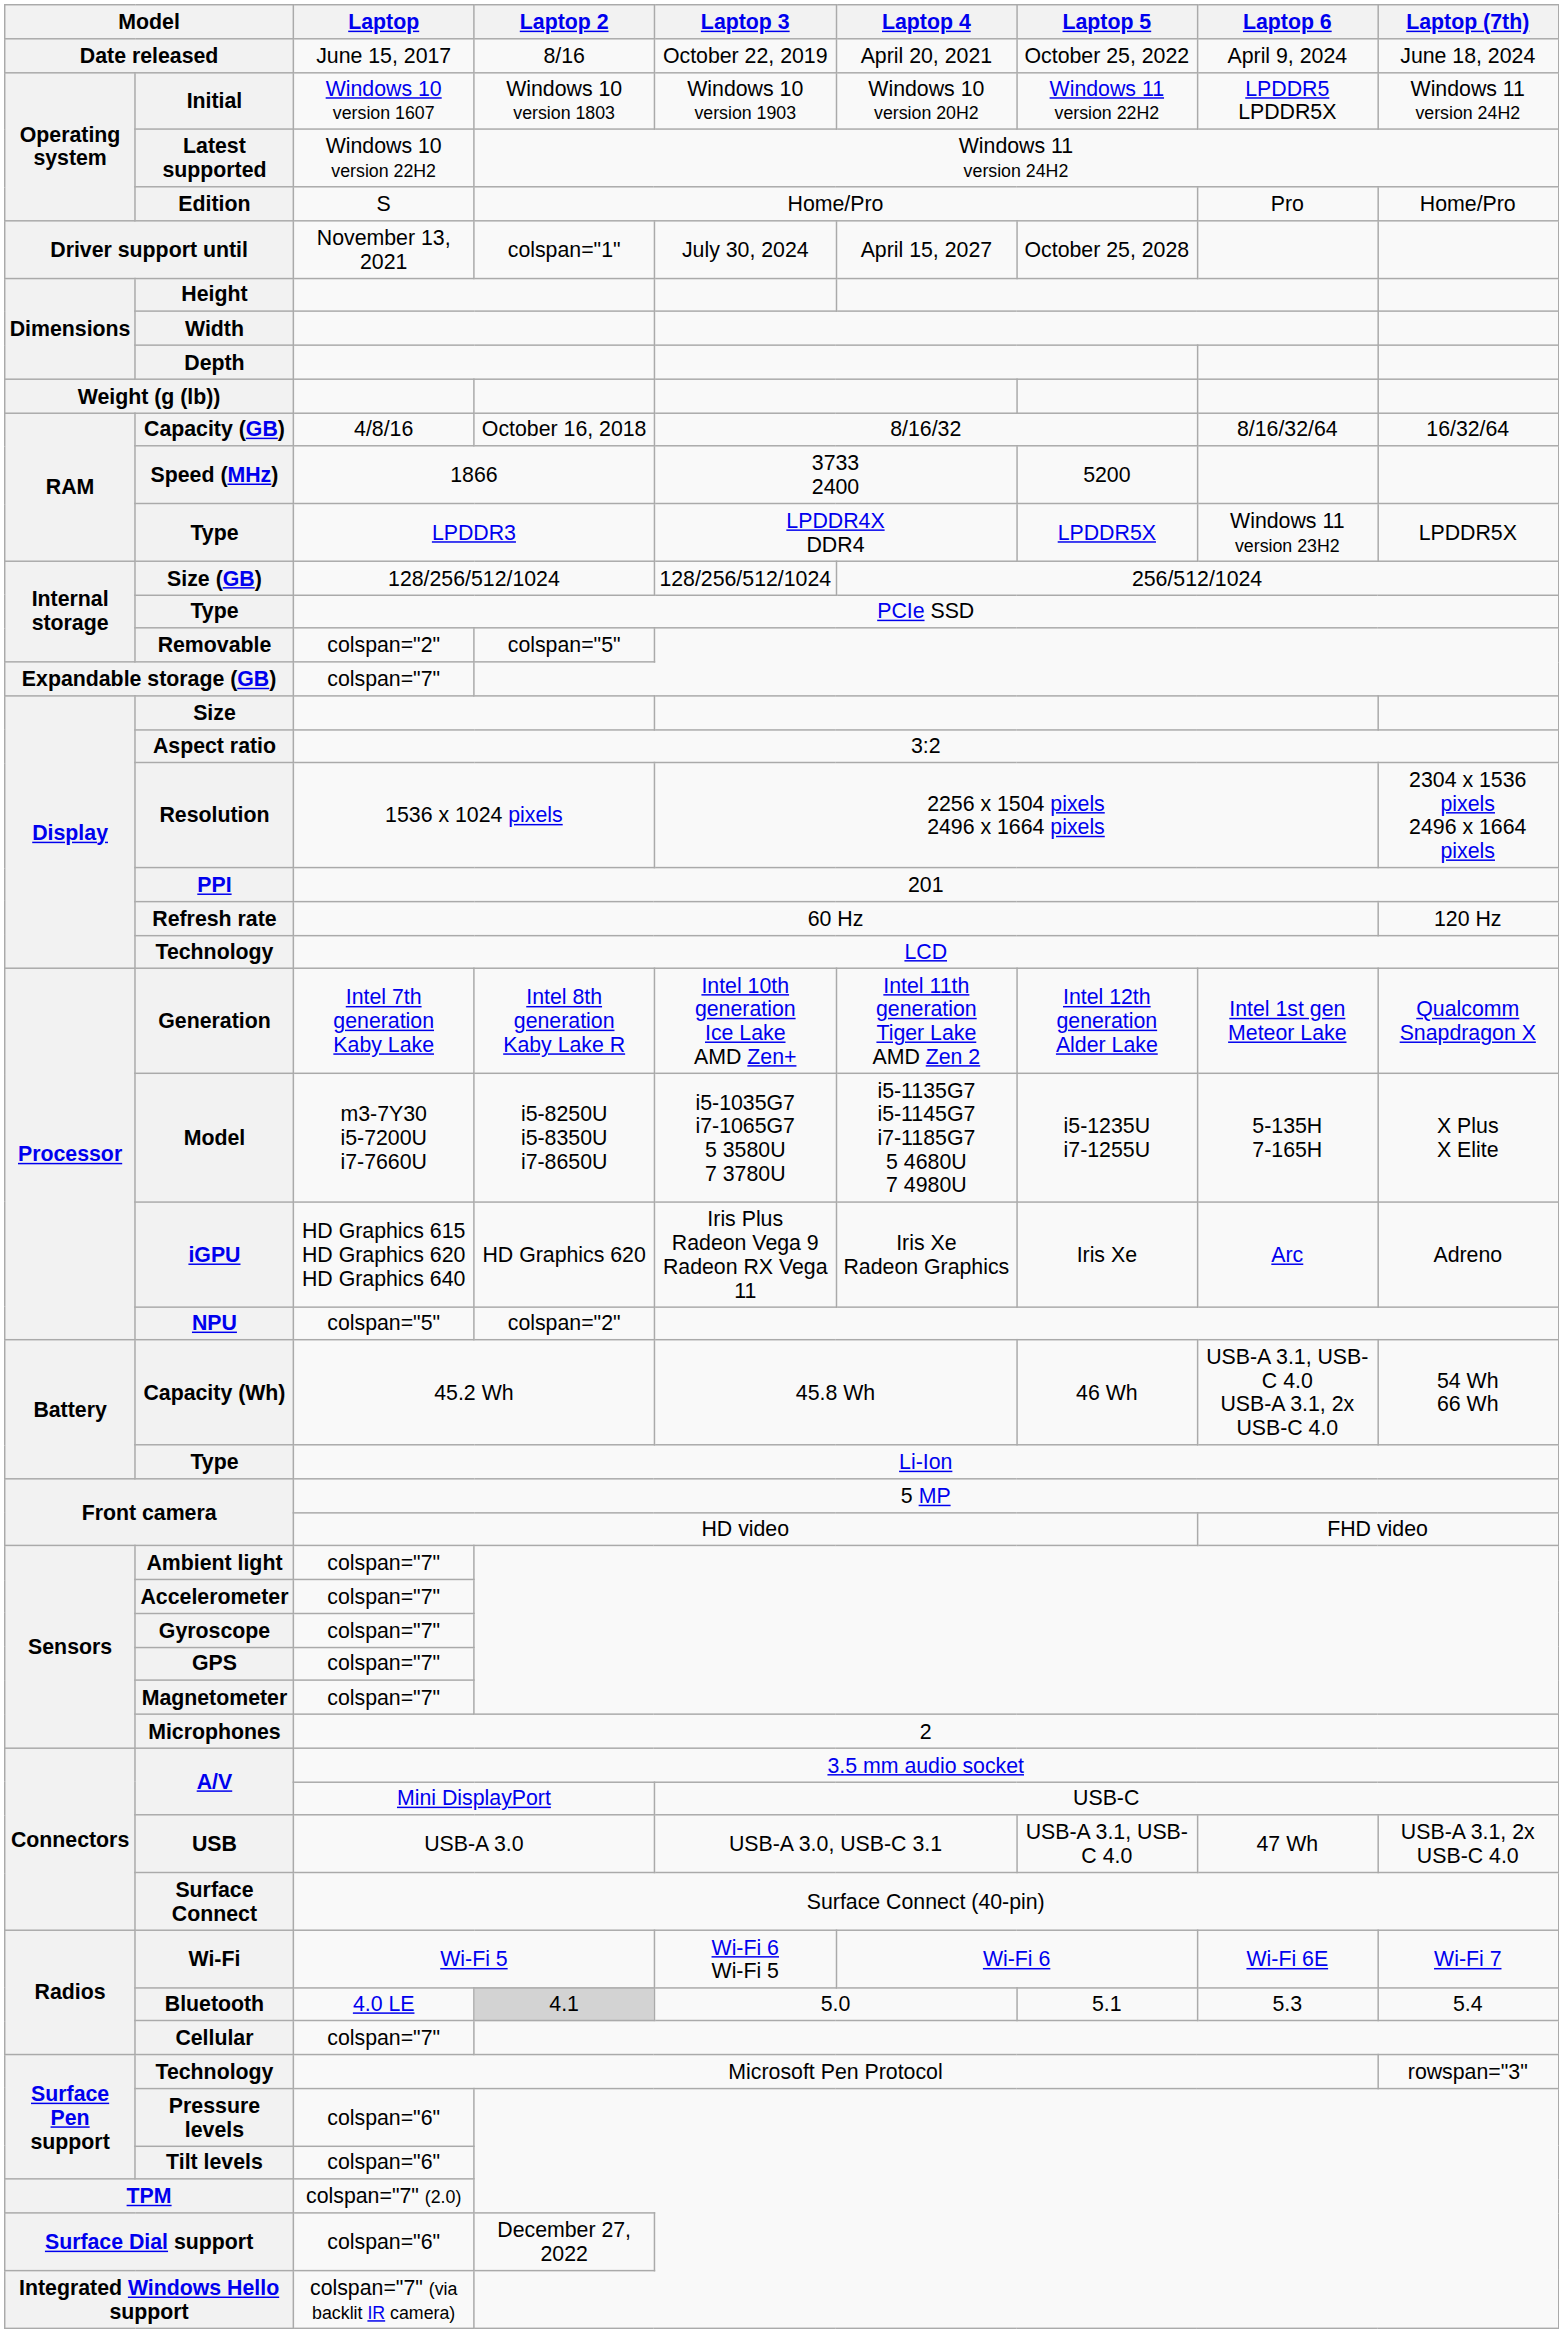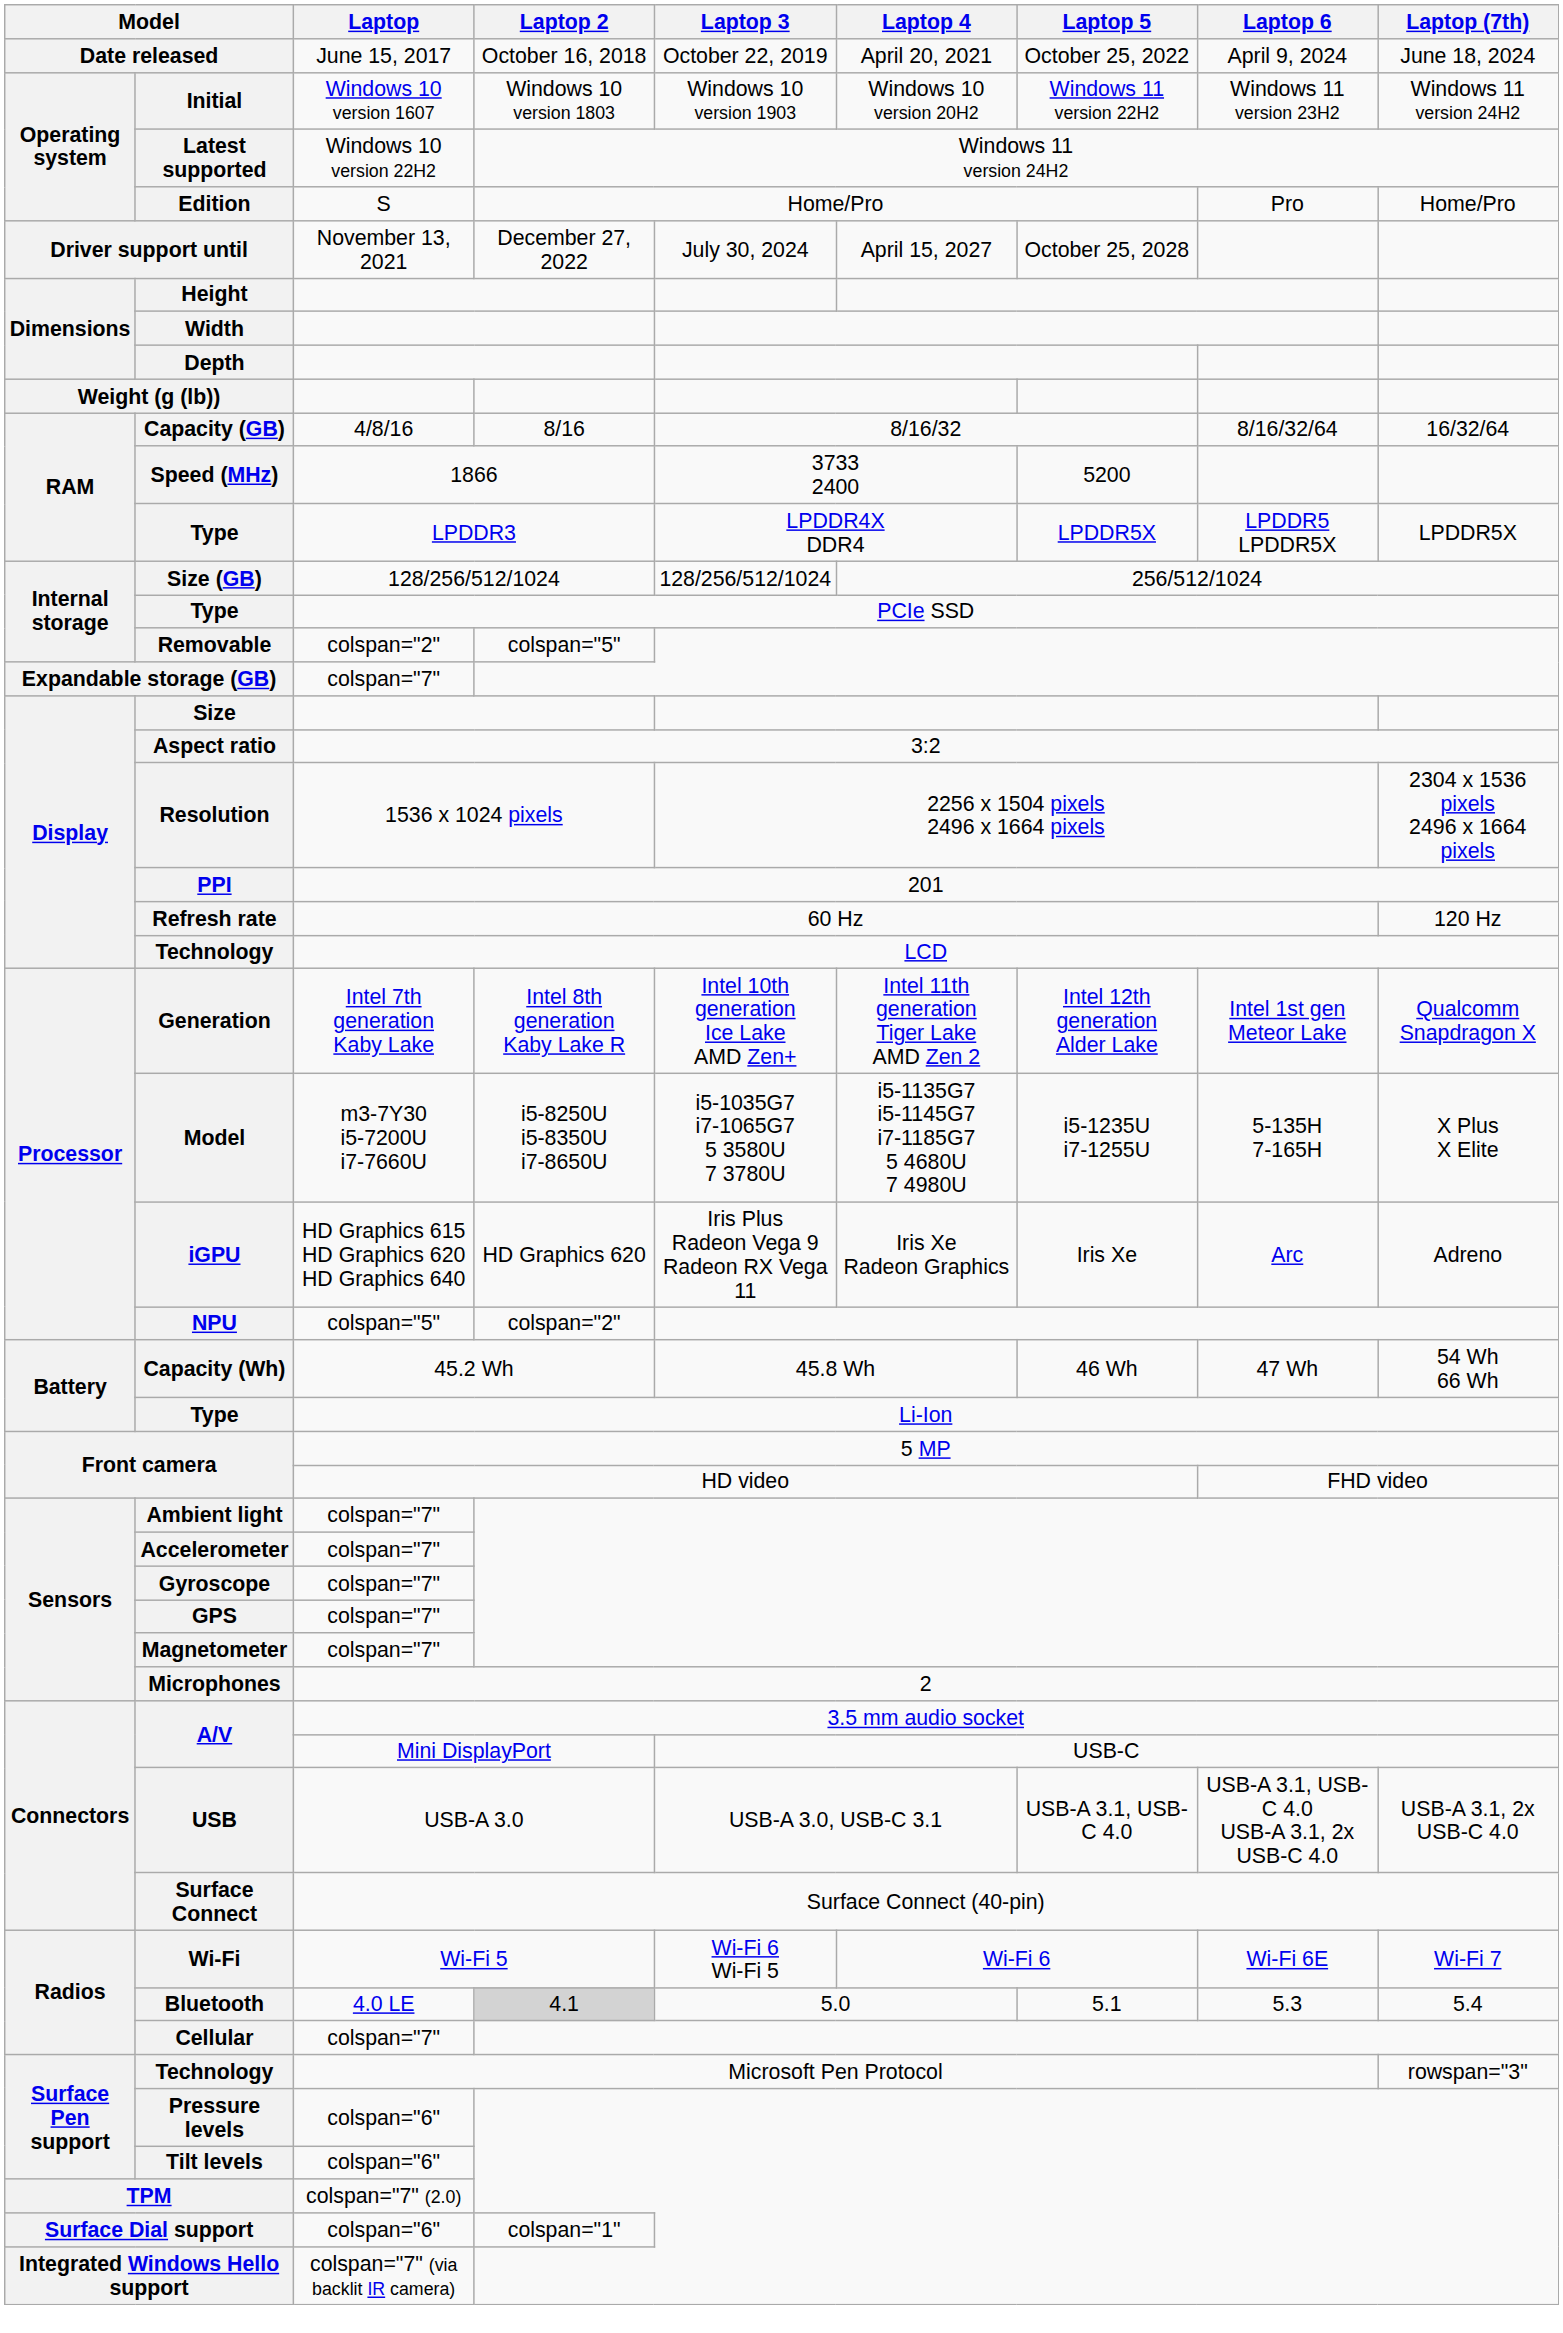(564, 56) 8/16 -> (564, 56) October 16, 2018
(1287, 101) LPDDR5 LPDDR5X -> (1287, 101) Windows 11 version 23H2
(564, 250) colspan="1" -> (564, 250) December 27, 2022
(564, 430) October 16, 2018 -> (564, 430) 8/16
(1287, 533) Windows 11 version 23H2 -> (1287, 533) LPDDR5 LPDDR5X
(1287, 1393) USB-A 3.1, USB-C 4.0 USB-A 3.1, 2x USB-C 4.0 -> (1287, 1369) 47 Wh
(1287, 1844) 47 Wh -> (1287, 1821) USB-A 3.1, USB-C 4.0 USB-A 3.1, 2x USB-C 4.0
(564, 2242) December 27, 2022 -> (564, 2230) colspan="1"
